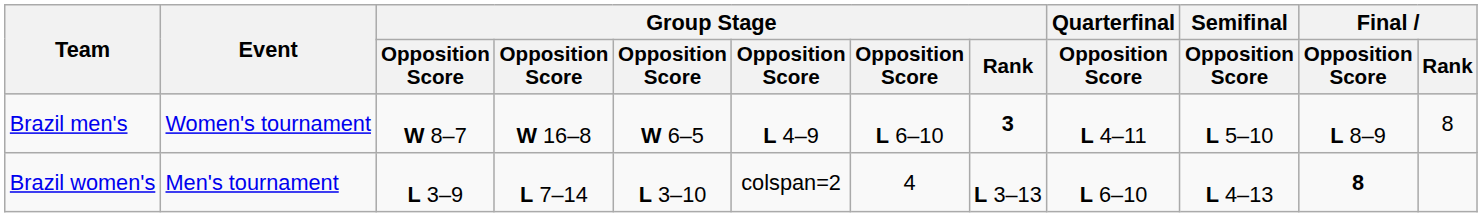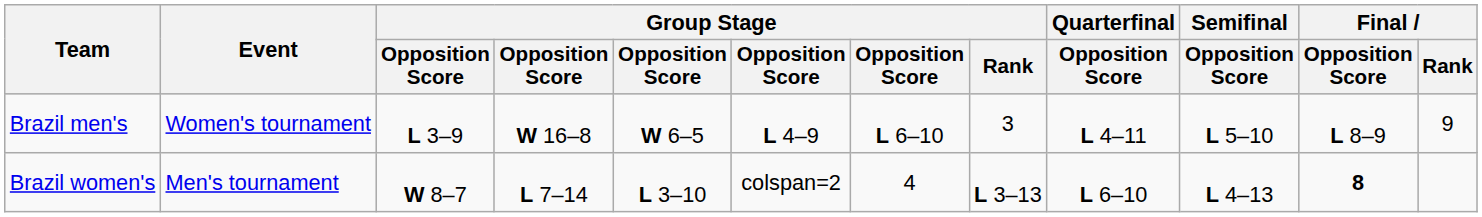(435, 136) W 8–7 -> (435, 136) L 3–9
(1008, 124) bold -> (1008, 124) normal
(1447, 124) 8 -> (1447, 124) 9
(435, 194) L 3–9 -> (435, 194) W 8–7
